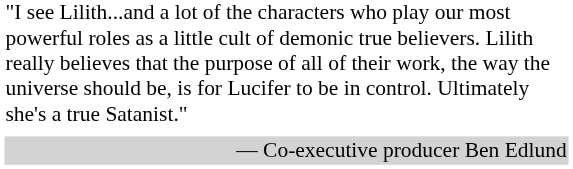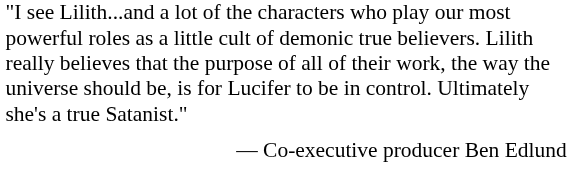(399, 150) lightgrey background -> (399, 150) no background
